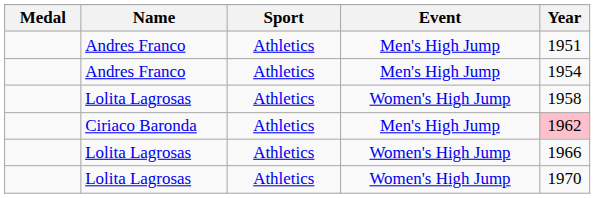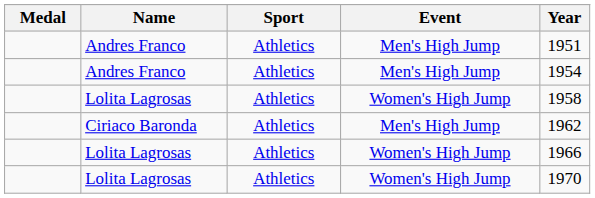(564, 125) pink background -> (564, 125) no background
